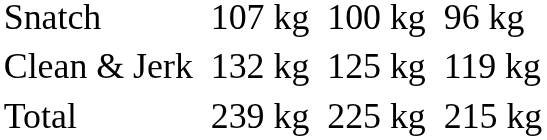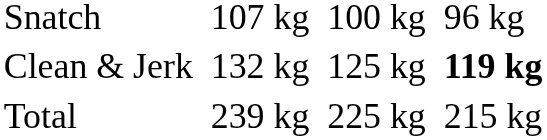(492, 66) normal -> (493, 66) bold
